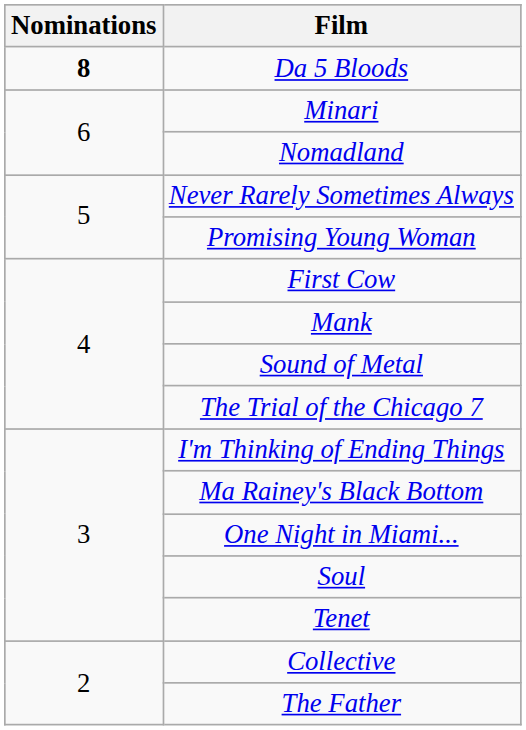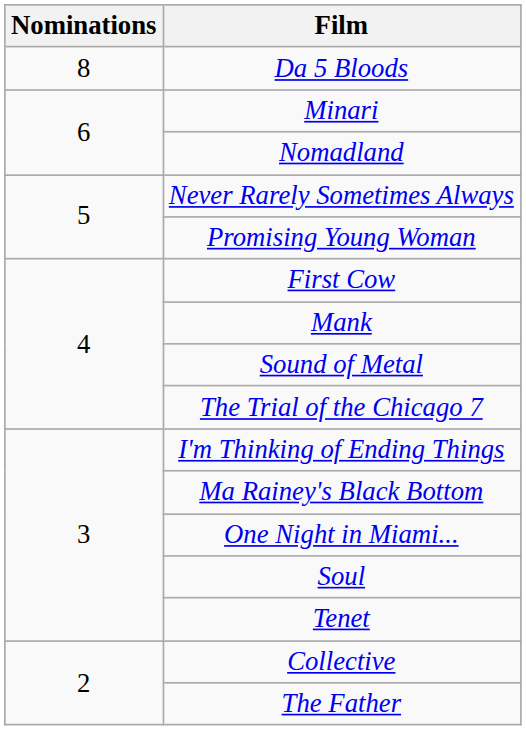(84, 68) bold -> (84, 68) normal
